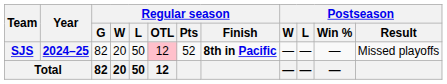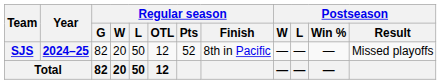(162, 51) pink background -> (162, 51) no background
(240, 51) bold -> (237, 51) normal
